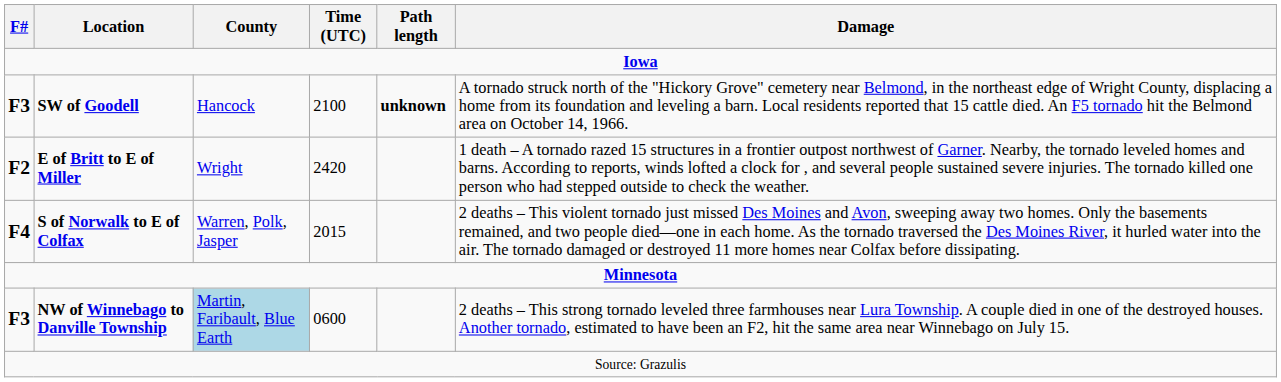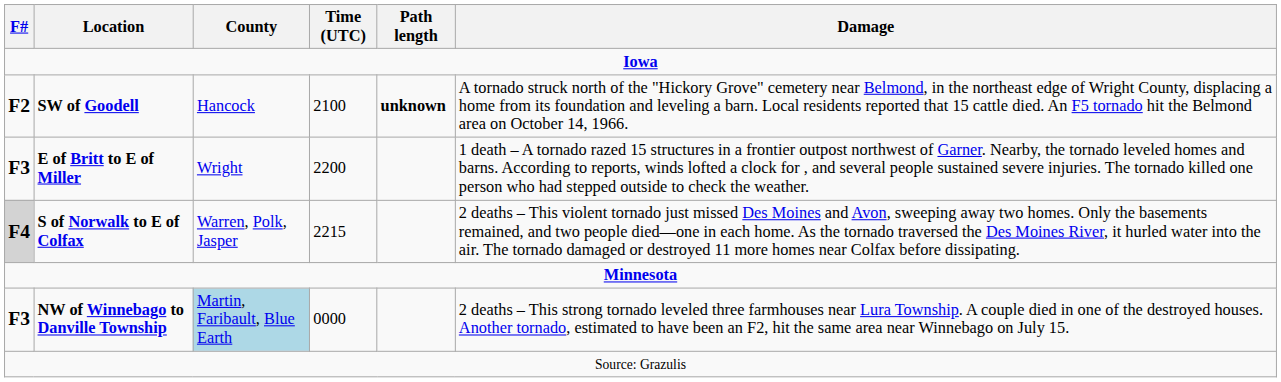(19, 105) F3 -> (19, 105) F2
(19, 168) F2 -> (19, 168) F3
(330, 168) 2420 -> (330, 168) 2200
(19, 231) no background -> (19, 231) lightgrey background
(330, 231) 2015 -> (330, 231) 2215
(330, 319) 0600 -> (330, 319) 0000
